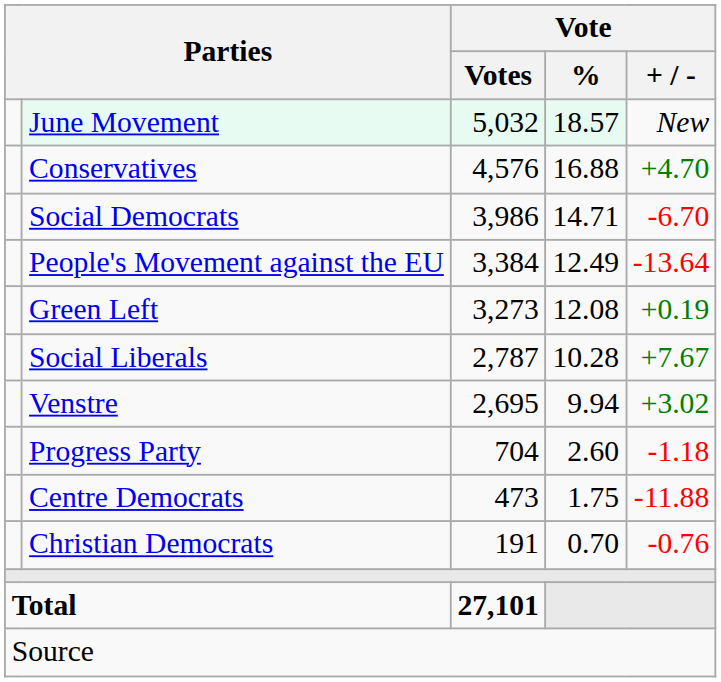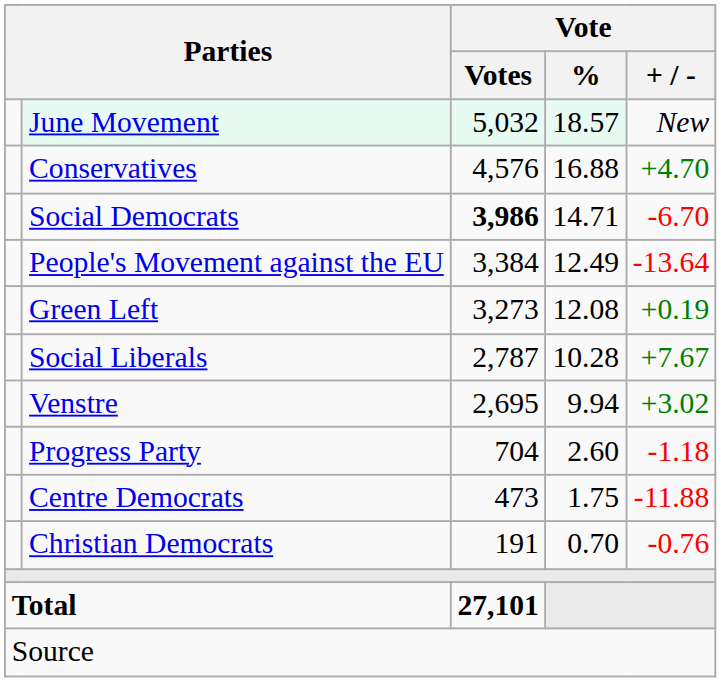(506, 215) normal -> (506, 215) bold
